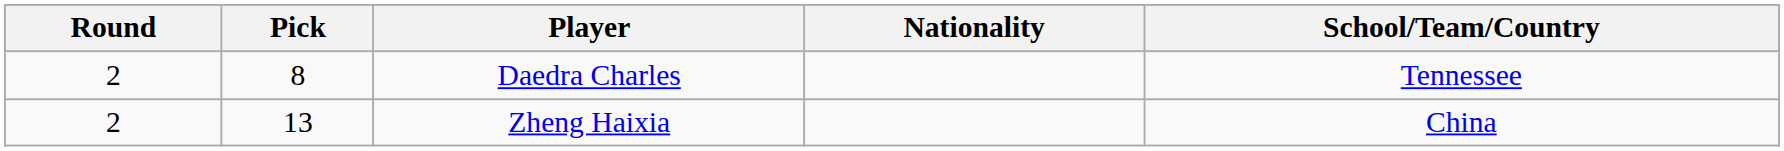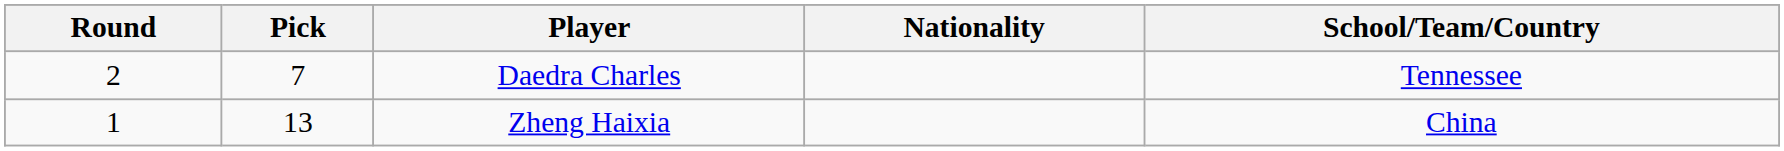(298, 74) 8 -> (298, 74) 7
(113, 121) 2 -> (113, 121) 1
